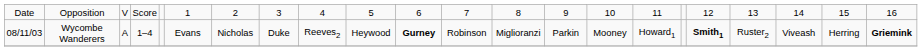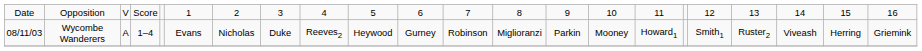(419, 33) bold -> (420, 33) normal
(708, 33) bold -> (710, 33) normal
(892, 33) bold -> (893, 33) normal
